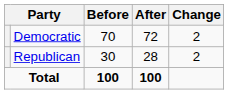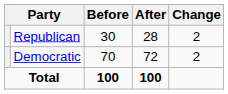rows swapped: (47, 36) <-> (47, 57)
